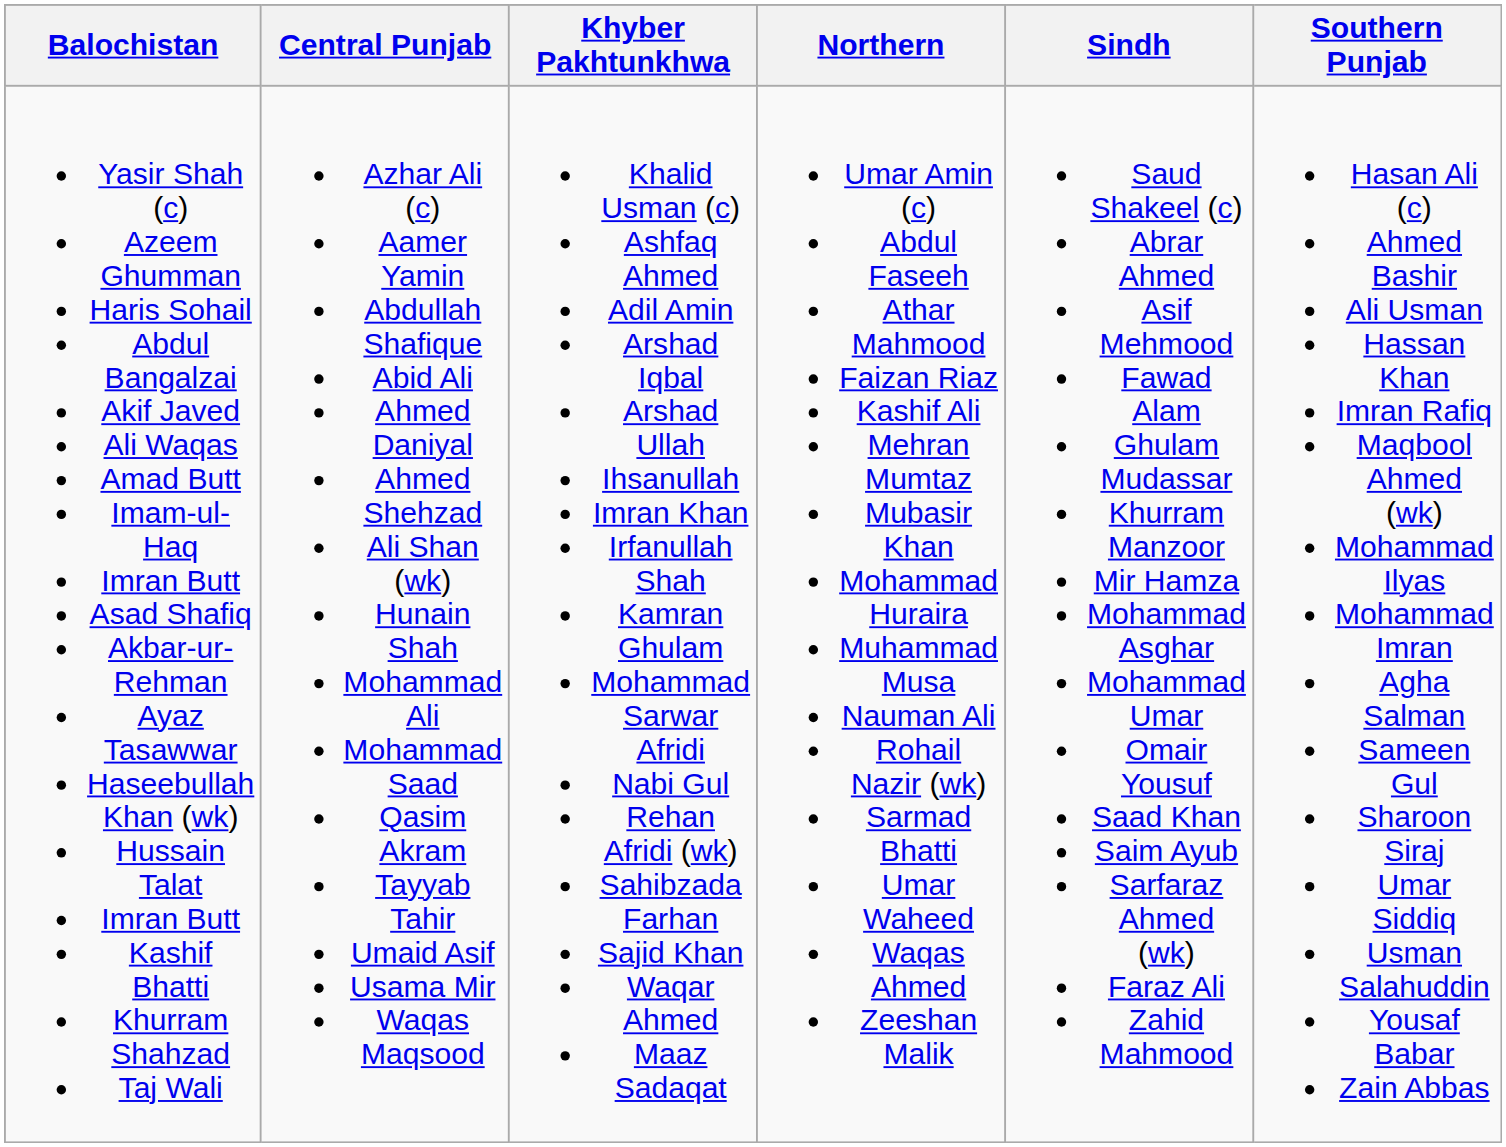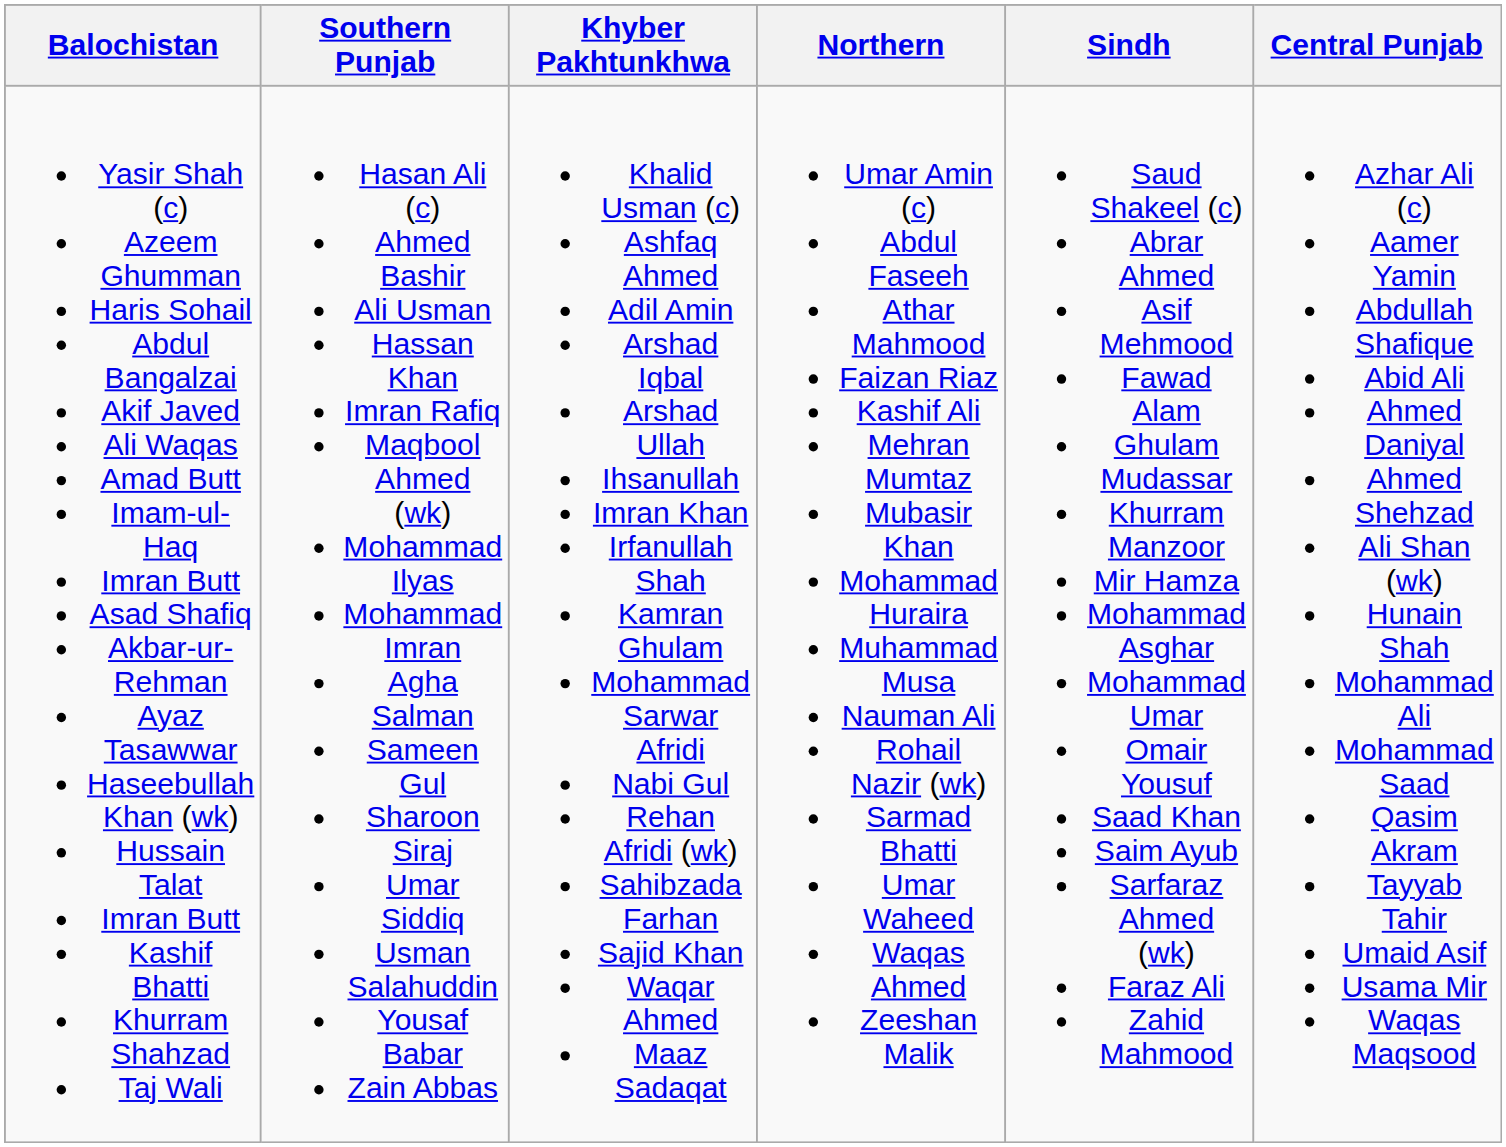columns swapped: (385, 45) <-> (1377, 45)
